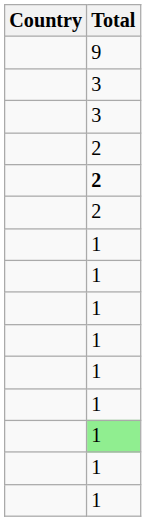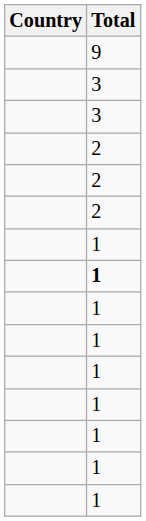(96, 180) bold -> (96, 180) normal
(96, 276) normal -> (96, 276) bold
(96, 436) lightgreen background -> (96, 436) no background
